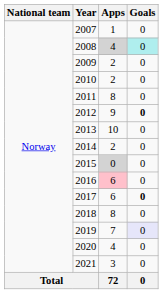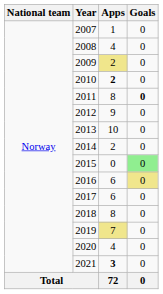(113, 46) lightgrey background -> (113, 46) no background
(143, 46) paleturquoise background -> (143, 46) no background
(113, 63) no background -> (113, 63) khaki background
(113, 79) normal -> (113, 79) bold
(143, 96) normal -> (143, 96) bold
(143, 113) bold -> (143, 113) normal
(113, 163) lightgrey background -> (113, 163) no background
(143, 163) no background -> (143, 163) lightgreen background
(113, 180) pink background -> (113, 180) no background
(143, 180) no background -> (143, 180) khaki background
(143, 197) bold -> (143, 197) normal
(113, 230) no background -> (113, 230) khaki background
(143, 230) lavender background -> (143, 230) no background
(113, 264) normal -> (113, 264) bold
